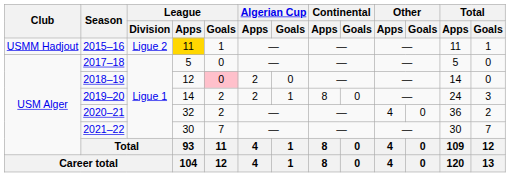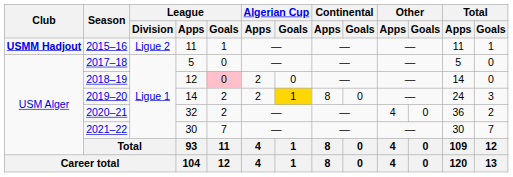(43, 46) normal -> (44, 46) bold
(188, 46) gold background -> (191, 46) no background
(290, 96) no background -> (293, 96) gold background
